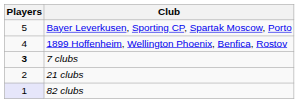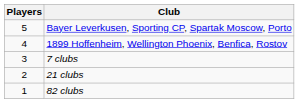(24, 59) bold -> (24, 59) normal
(24, 91) lavender background -> (24, 91) no background
